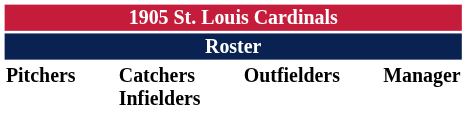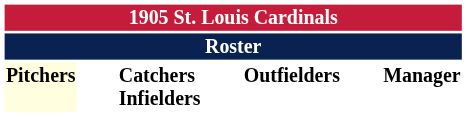(41, 75) no background -> (41, 75) lightyellow background
